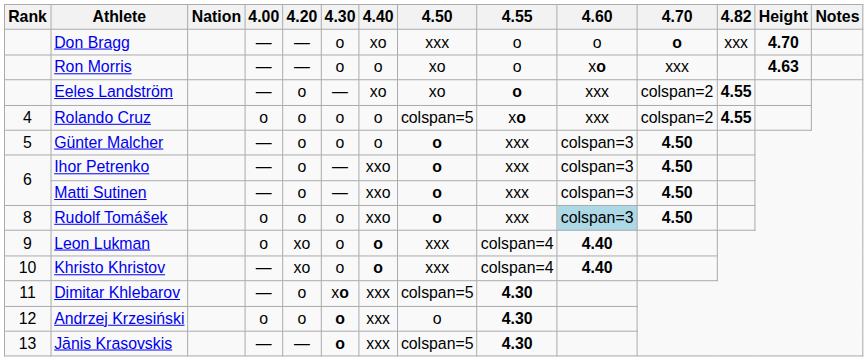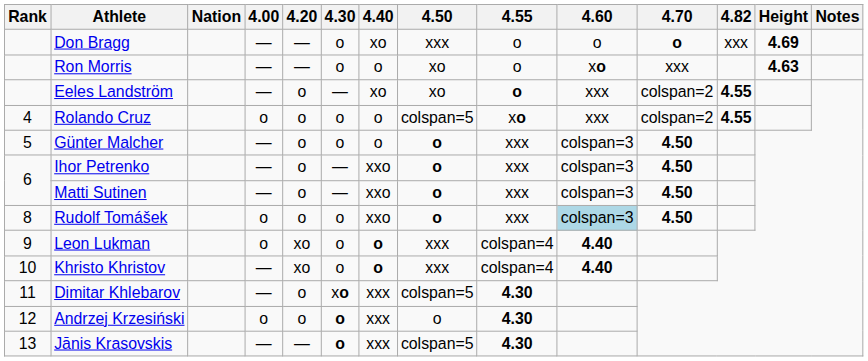(783, 42) 4.70 -> (783, 42) 4.69
